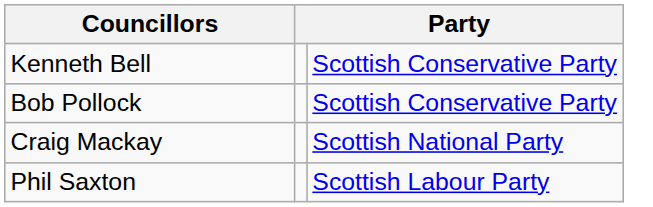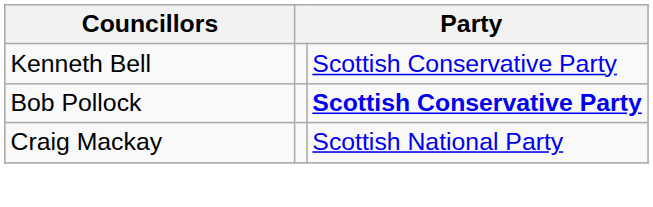(465, 102) normal -> (477, 102) bold
- row: (73, 181)
